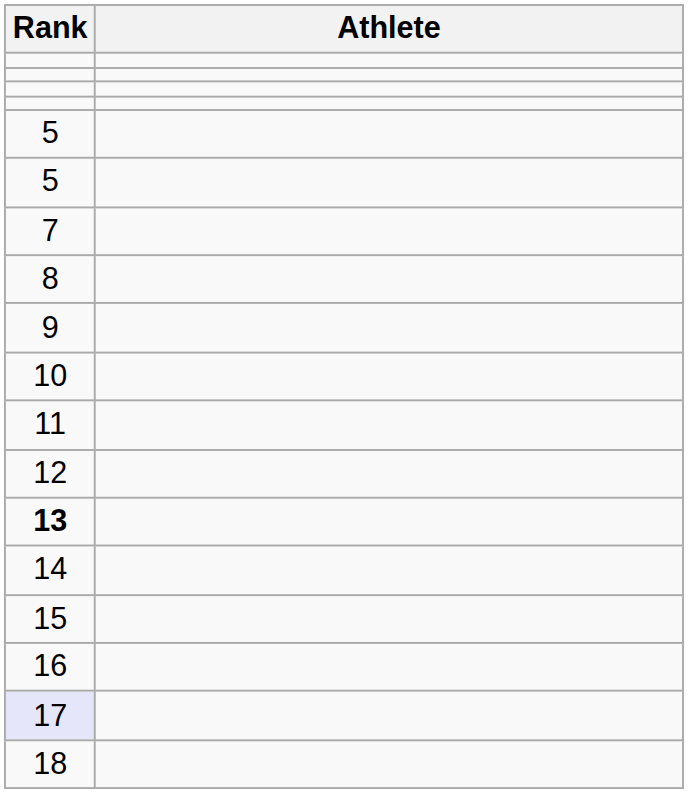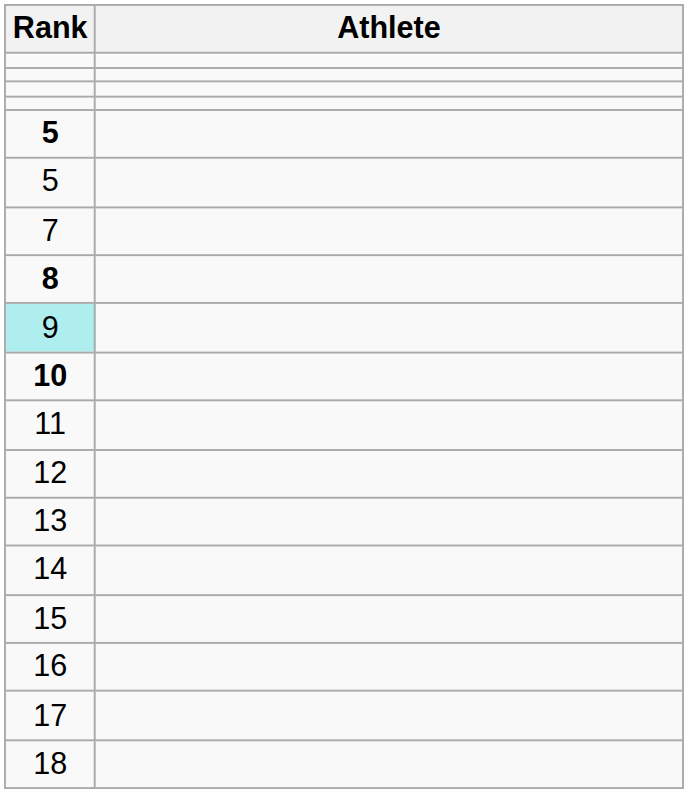(50, 133) normal -> (50, 133) bold
(50, 278) normal -> (50, 278) bold
(50, 327) no background -> (50, 327) paleturquoise background
(50, 375) normal -> (50, 375) bold
(50, 521) bold -> (50, 521) normal
(50, 715) lavender background -> (50, 715) no background
